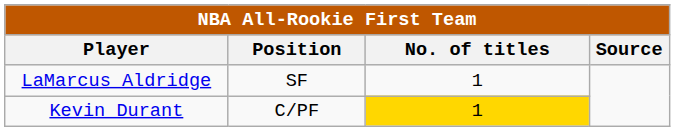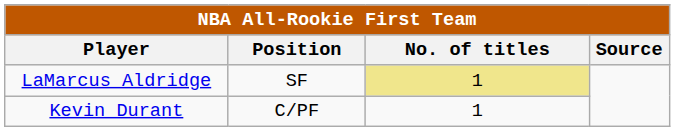(477, 80) no background -> (477, 80) khaki background
(477, 111) gold background -> (477, 111) no background
